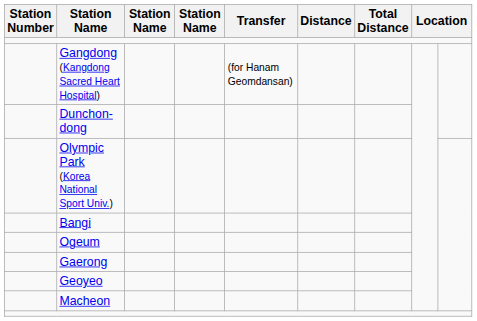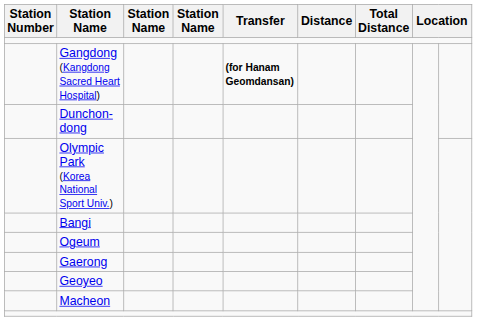(260, 74) normal -> (260, 74) bold
